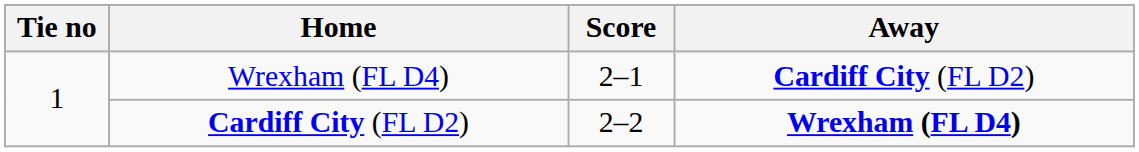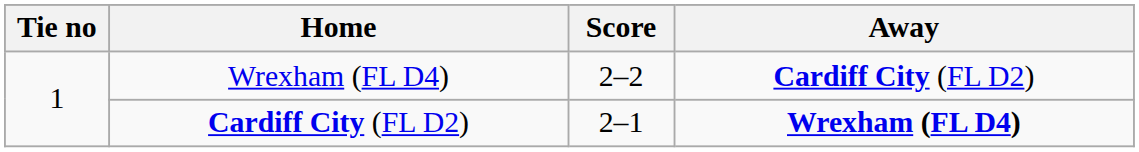(621, 75) 2–1 -> (621, 75) 2–2
(621, 122) 2–2 -> (621, 122) 2–1
